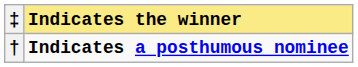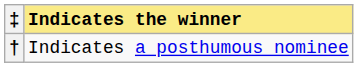(188, 48) bold -> (188, 48) normal
